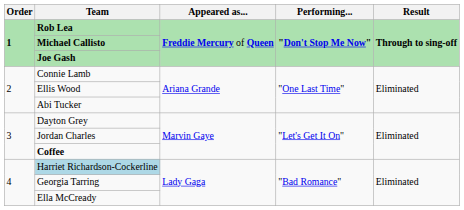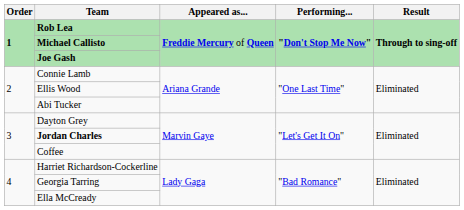(66, 136) normal -> (69, 136) bold
(51, 151) bold -> (50, 151) normal
(97, 167) lightblue background -> (97, 167) no background
